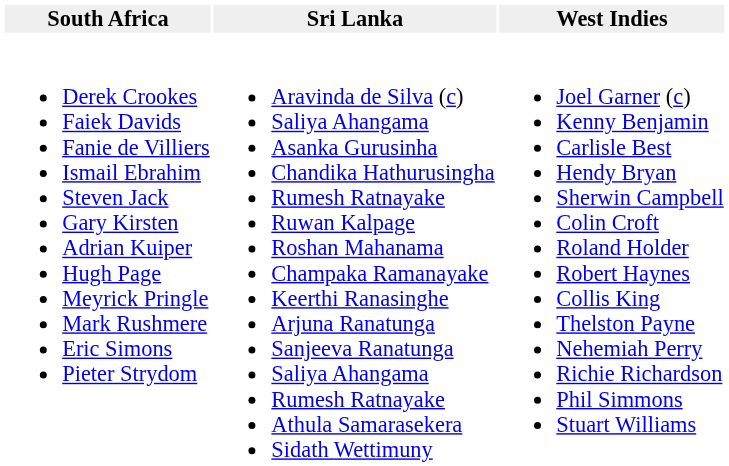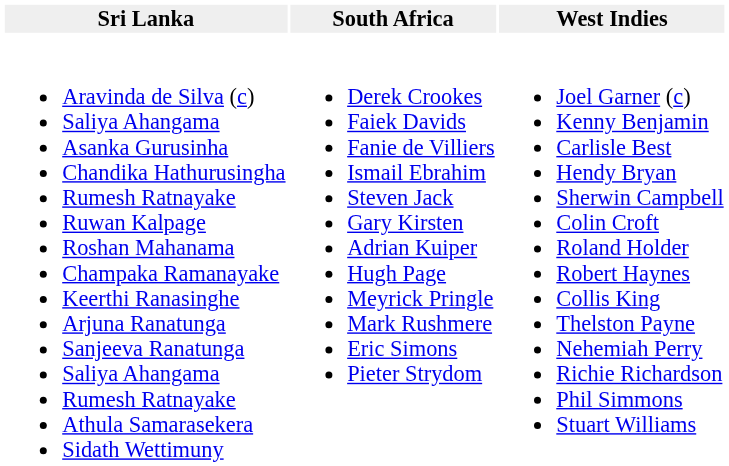columns swapped: (108, 18) <-> (355, 18)
